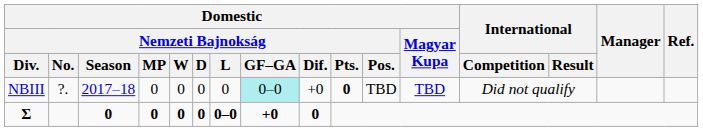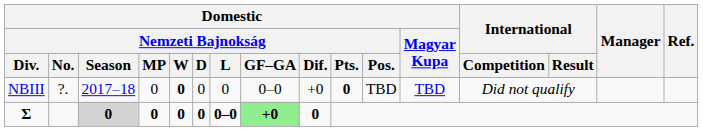(181, 89) normal -> (181, 89) bold
(270, 89) paleturquoise background -> (270, 89) no background
(108, 114) no background -> (108, 114) lightgrey background
(270, 114) no background -> (270, 114) lightgreen background
